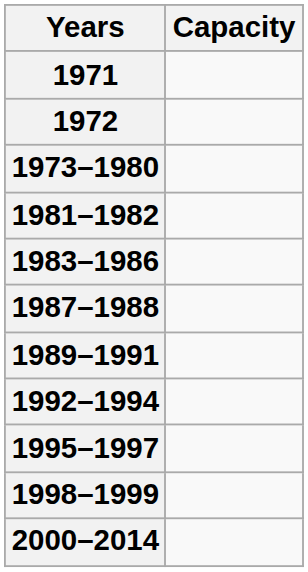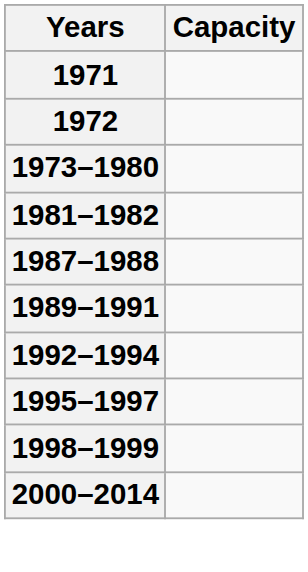- row: (85, 261)
